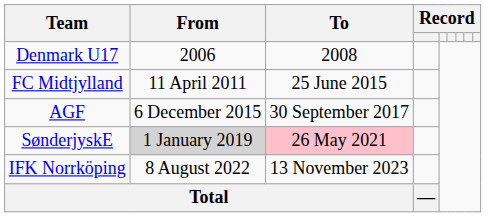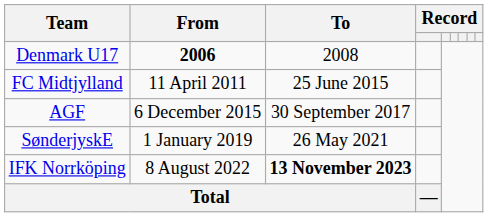(198, 55) normal -> (198, 55) bold
(198, 140) lightgrey background -> (198, 140) no background
(339, 140) pink background -> (341, 140) no background
(339, 169) normal -> (341, 169) bold
